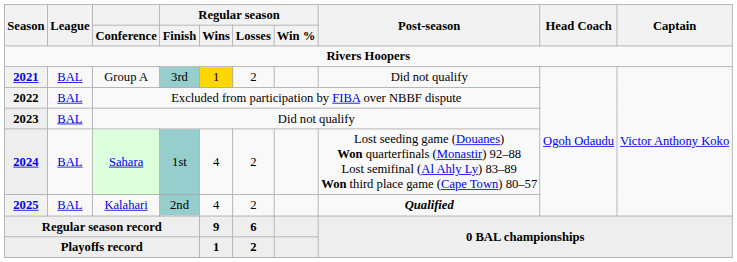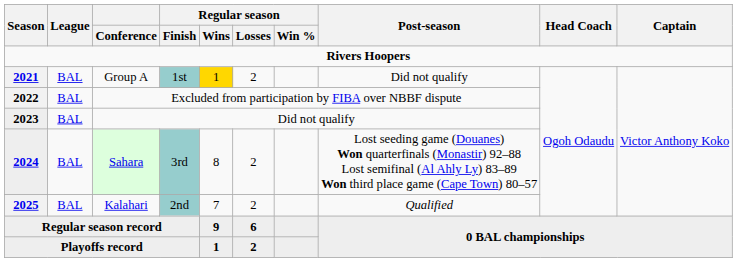(179, 77) 3rd -> (179, 77) 1st
(179, 162) 1st -> (179, 162) 3rd
(216, 162) 4 -> (216, 162) 8
(216, 205) 4 -> (216, 205) 7
(429, 205) bold -> (429, 205) normal
